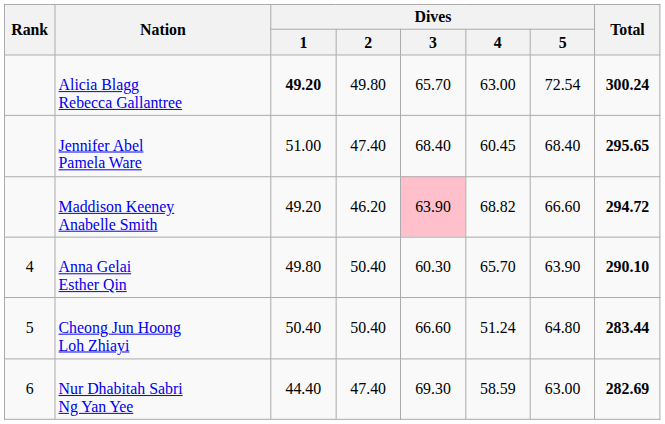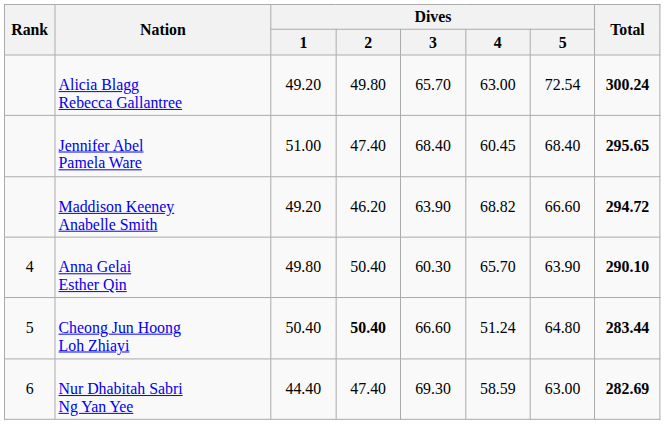(303, 85) bold -> (303, 85) normal
(433, 206) pink background -> (433, 206) no background
(368, 328) normal -> (368, 328) bold
